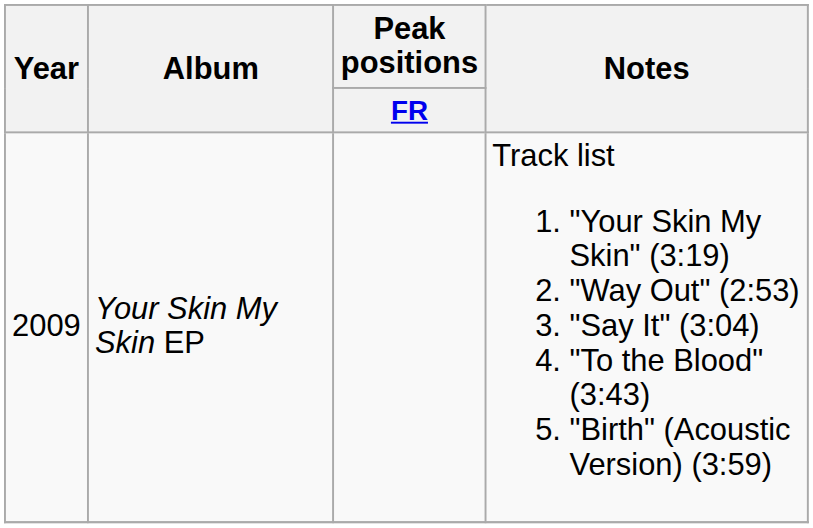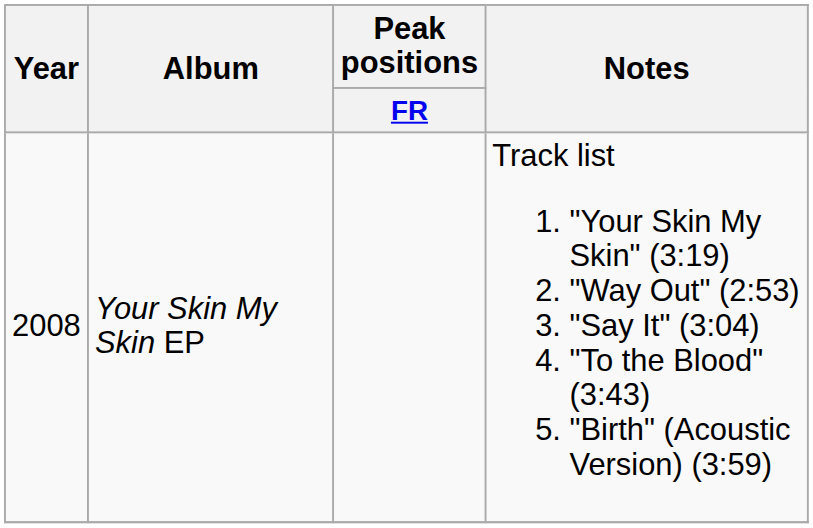(46, 326) 2009 -> (46, 326) 2008
